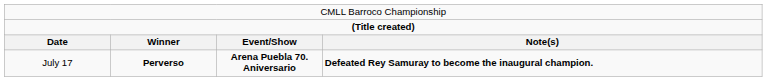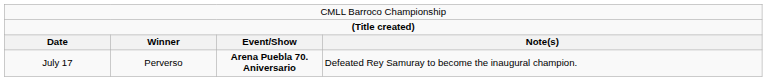(163, 63) bold -> (163, 63) normal
(459, 63) bold -> (451, 63) normal
